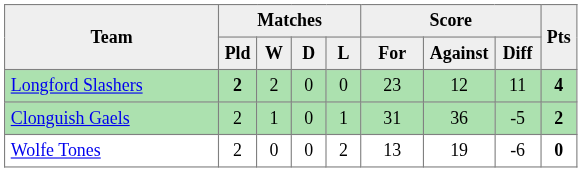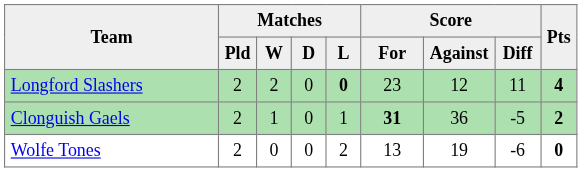(238, 85) bold -> (238, 85) normal
(344, 85) normal -> (344, 85) bold
(392, 118) normal -> (392, 118) bold
